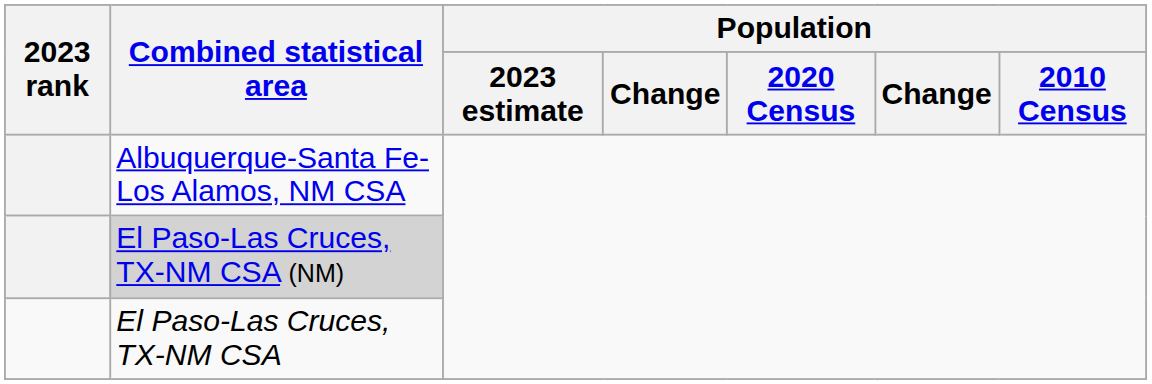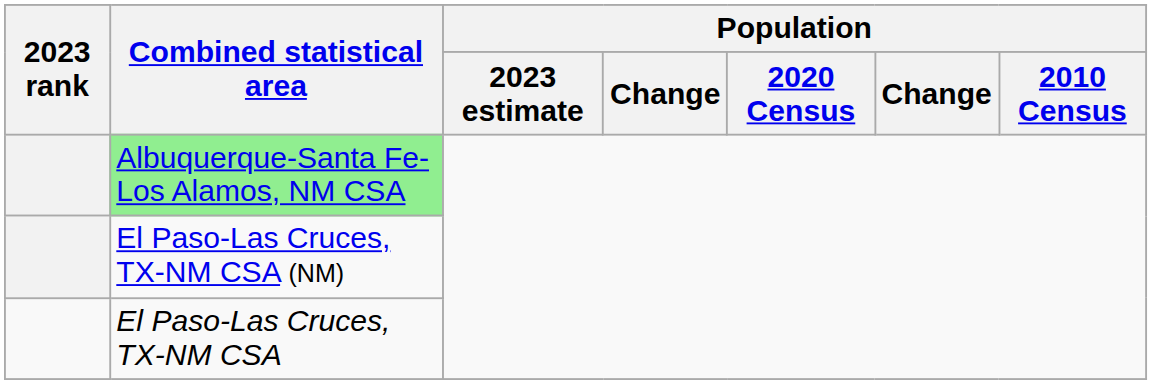(273, 174) no background -> (273, 174) lightgreen background
(253, 256) lightgrey background -> (253, 256) no background
